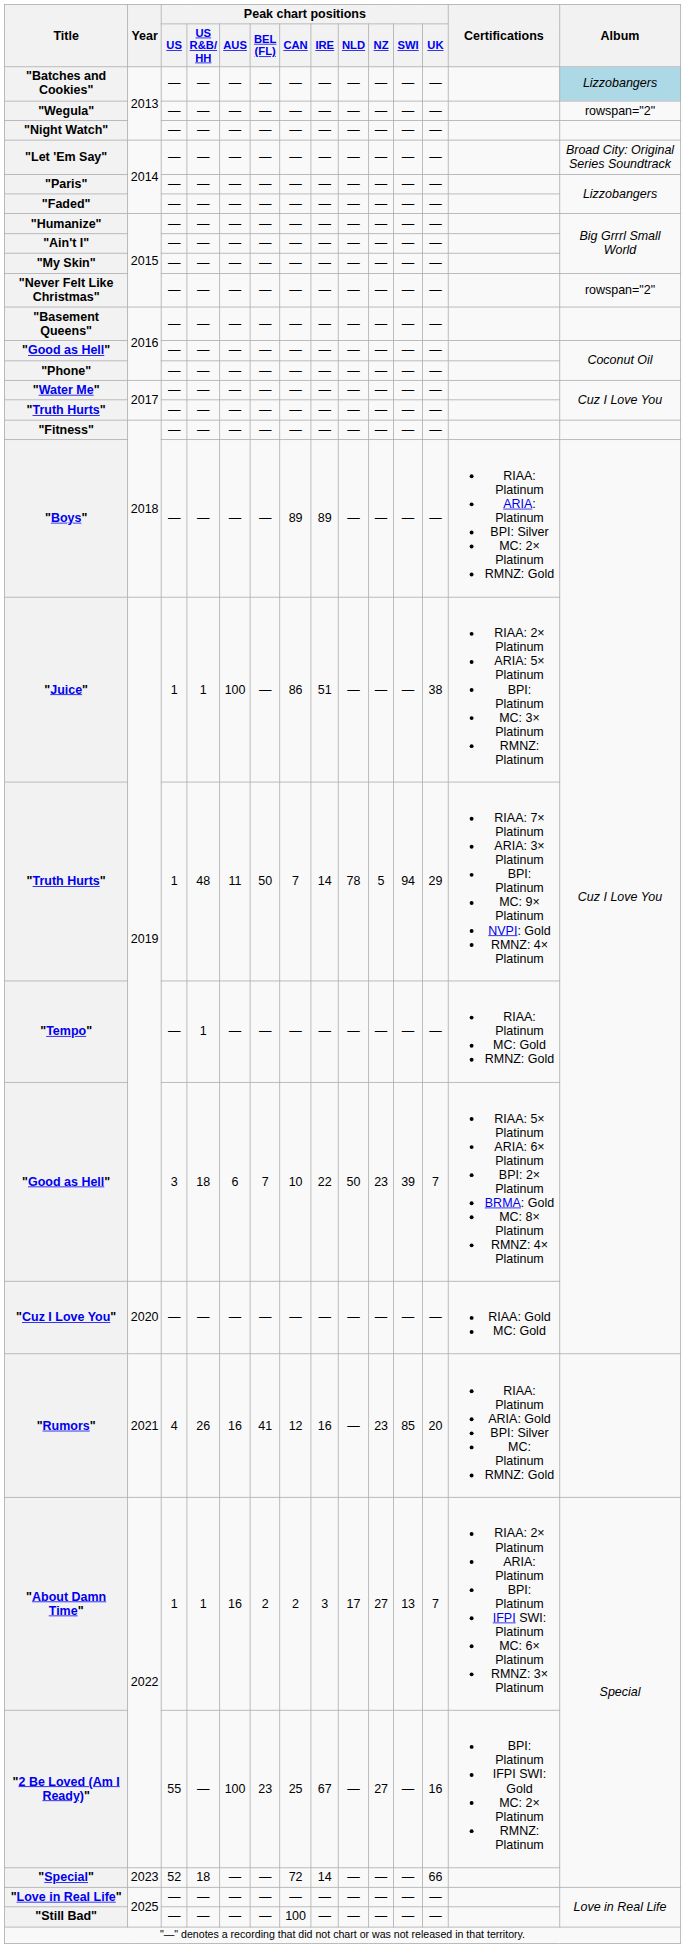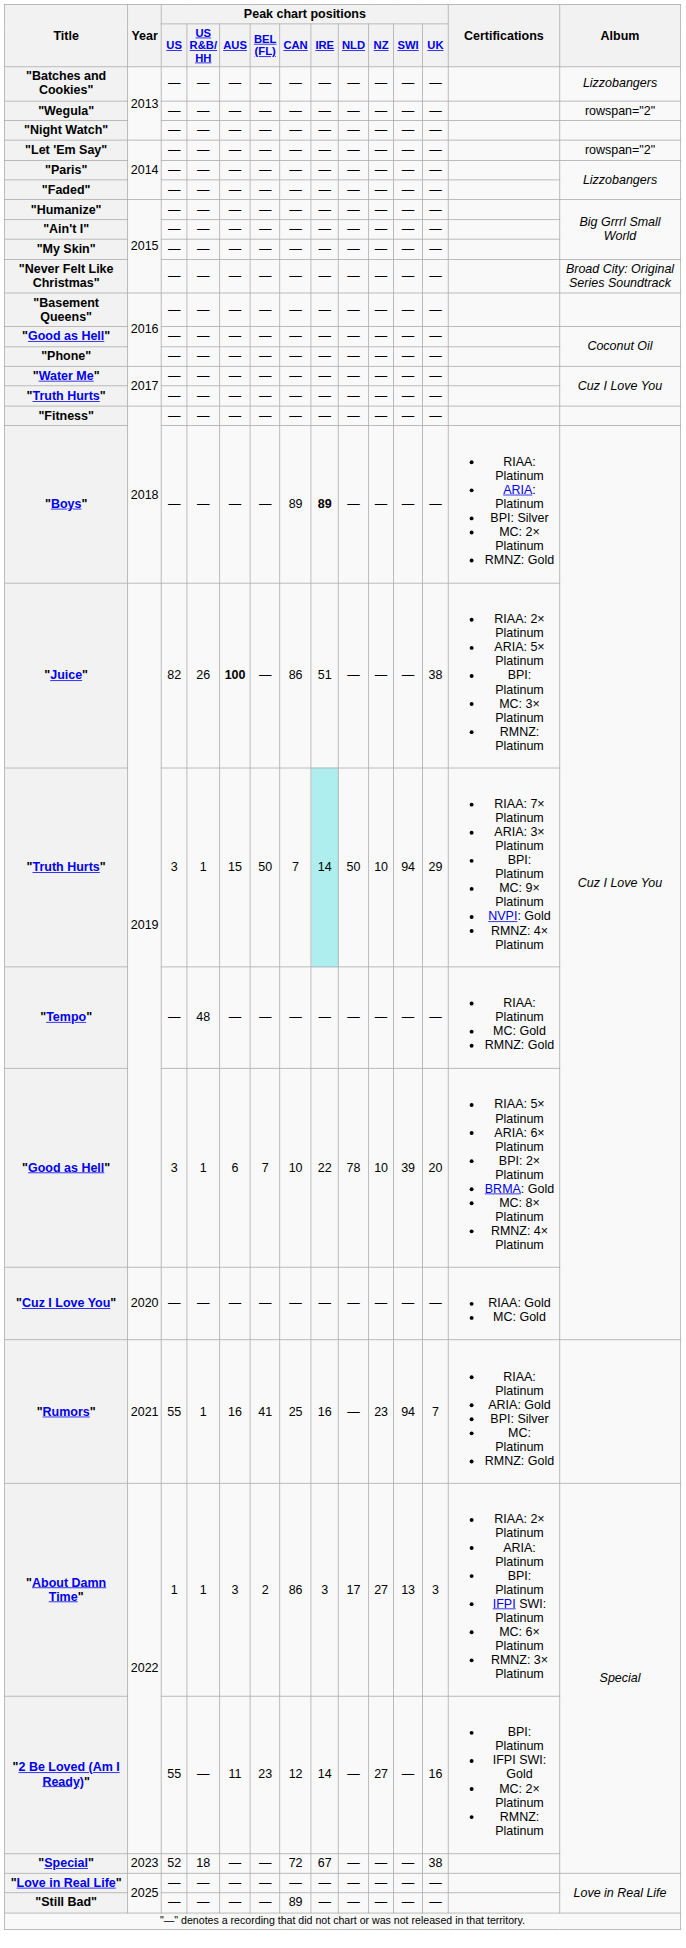(620, 83) lightblue background -> (620, 83) no background
(620, 157) Broad City: Original Series Soundtrack -> (620, 150) rowspan="2"
(620, 290) rowspan="2" -> (620, 276) Broad City: Original Series Soundtrack
(325, 518) normal -> (325, 504) bold
(174, 689) 1 -> (174, 675) 82
(203, 689) 1 -> (203, 675) 26
(235, 689) normal -> (235, 675) bold
(174, 881) 1 -> (174, 867) 3
(203, 881) 48 -> (203, 867) 1
(235, 881) 11 -> (235, 867) 15
(325, 881) no background -> (325, 867) paleturquoise background
(354, 881) 78 -> (354, 867) 50
(381, 881) 5 -> (381, 867) 10
(203, 1031) 1 -> (203, 1017) 48
(203, 1181) 18 -> (203, 1167) 1
(354, 1181) 50 -> (354, 1167) 78
(381, 1181) 23 -> (381, 1167) 10
(435, 1181) 7 -> (435, 1167) 20
(174, 1425) 4 -> (174, 1411) 55
(203, 1425) 26 -> (203, 1411) 1
(296, 1425) 12 -> (296, 1411) 25
(408, 1425) 85 -> (408, 1411) 94
(435, 1425) 20 -> (435, 1411) 7
(235, 1603) 16 -> (235, 1589) 3
(296, 1603) 2 -> (296, 1589) 86
(435, 1603) 7 -> (435, 1589) 3
(235, 1788) 100 -> (235, 1774) 11
(296, 1788) 25 -> (296, 1774) 12
(325, 1788) 67 -> (325, 1774) 14
(325, 1877) 14 -> (325, 1863) 67
(435, 1877) 66 -> (435, 1863) 38
(296, 1917) 100 -> (296, 1902) 89
